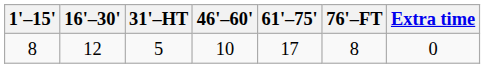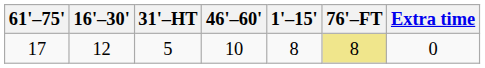columns swapped: (32, 19) <-> (290, 19)
(354, 48) no background -> (354, 48) khaki background
